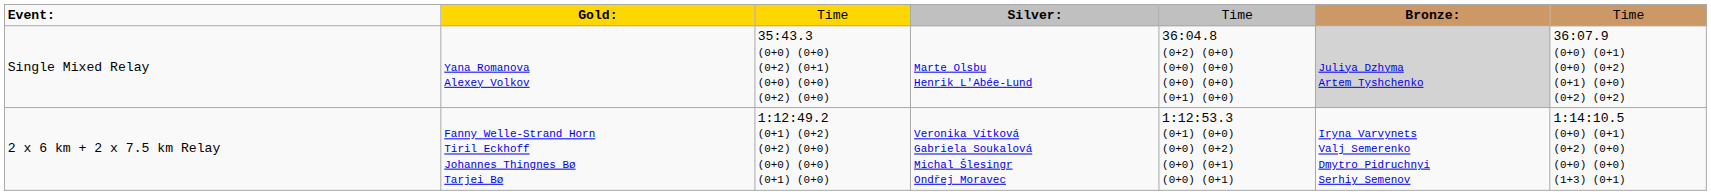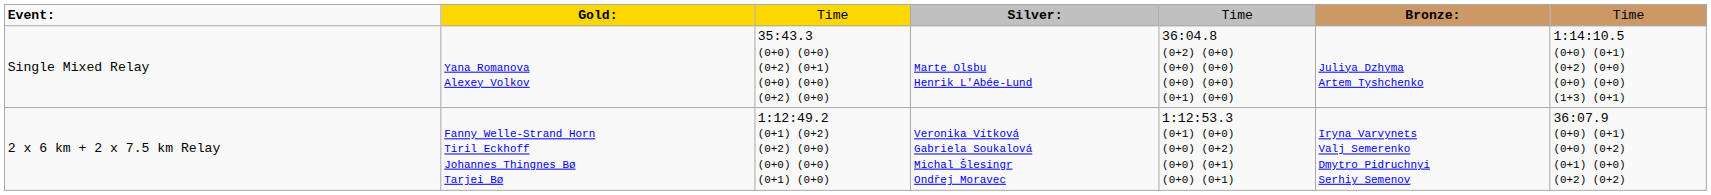(1371, 75) lightgrey background -> (1371, 75) no background
(1590, 66) 36:07.9 (0+0) (0+1) (0+0) (0+2) (0+1) (0+0) (0+2) (0+2) -> (1590, 66) 1:14:10.5 (0+0) (0+1) (0+2) (0+0) (0+0) (0+0) (1+3) (0+1)
(1590, 148) 1:14:10.5 (0+0) (0+1) (0+2) (0+0) (0+0) (0+0) (1+3) (0+1) -> (1590, 148) 36:07.9 (0+0) (0+1) (0+0) (0+2) (0+1) (0+0) (0+2) (0+2)
